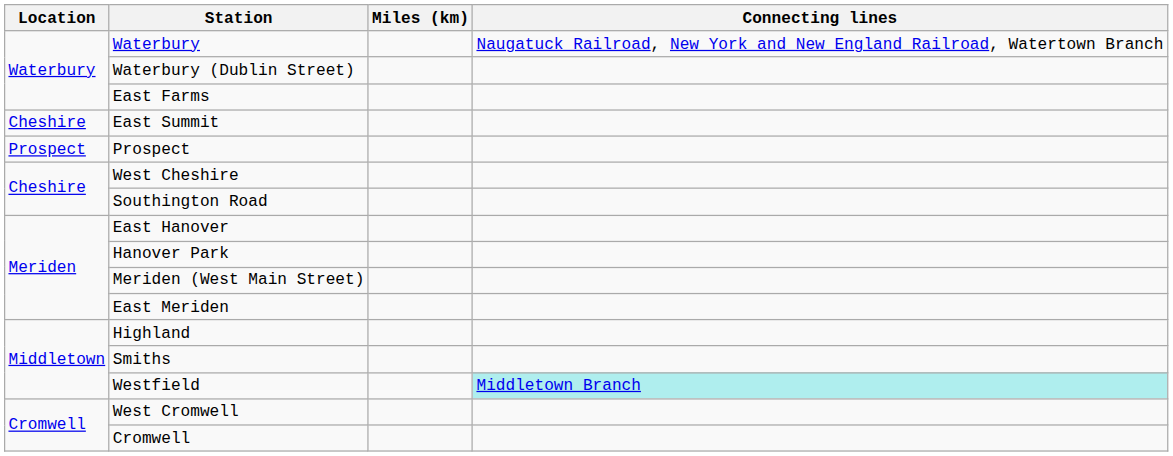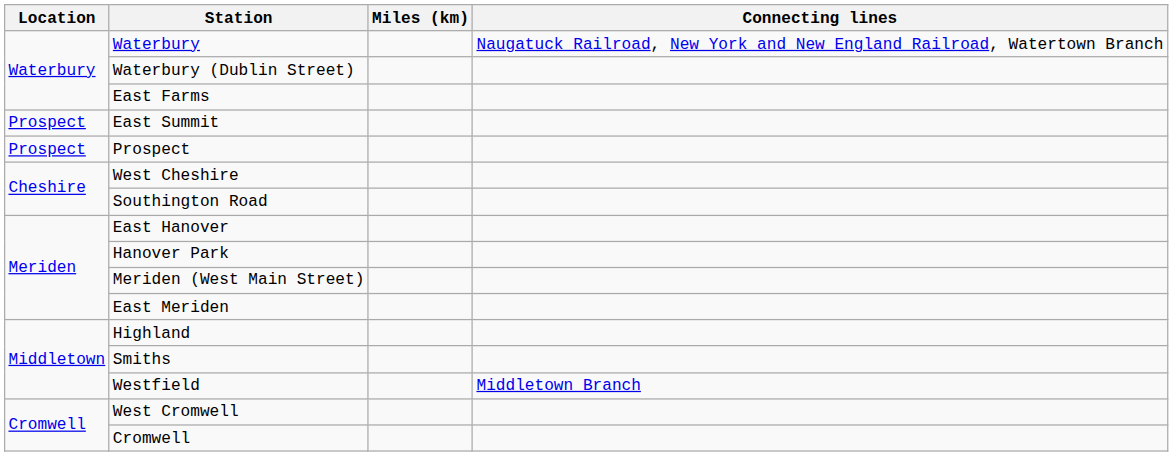(47, 123) Cheshire -> (47, 123) Prospect
(559, 386) paleturquoise background -> (559, 386) no background
